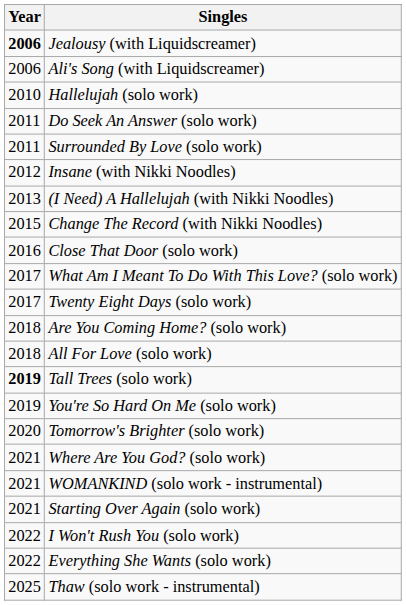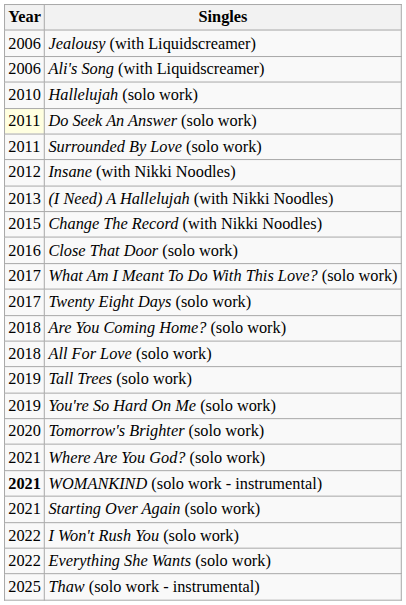(25, 43) bold -> (25, 43) normal
(24, 120) no background -> (24, 120) lightyellow background
(25, 379) bold -> (25, 379) normal
(25, 483) normal -> (25, 483) bold
